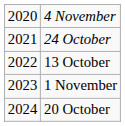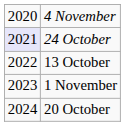(23, 39) no background -> (23, 39) lavender background
